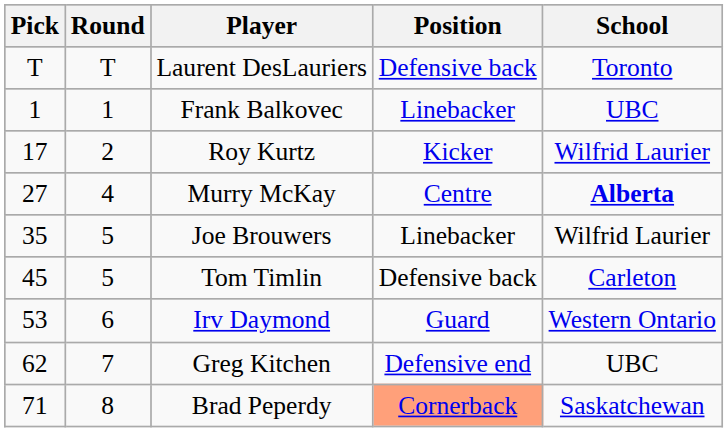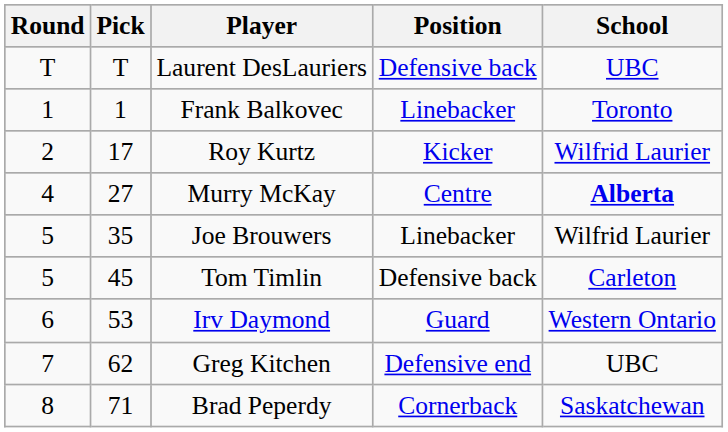columns swapped: (108, 25) <-> (35, 25)
(632, 67) Toronto -> (632, 67) UBC
(632, 109) UBC -> (632, 109) Toronto
(458, 404) lightsalmon background -> (458, 404) no background
